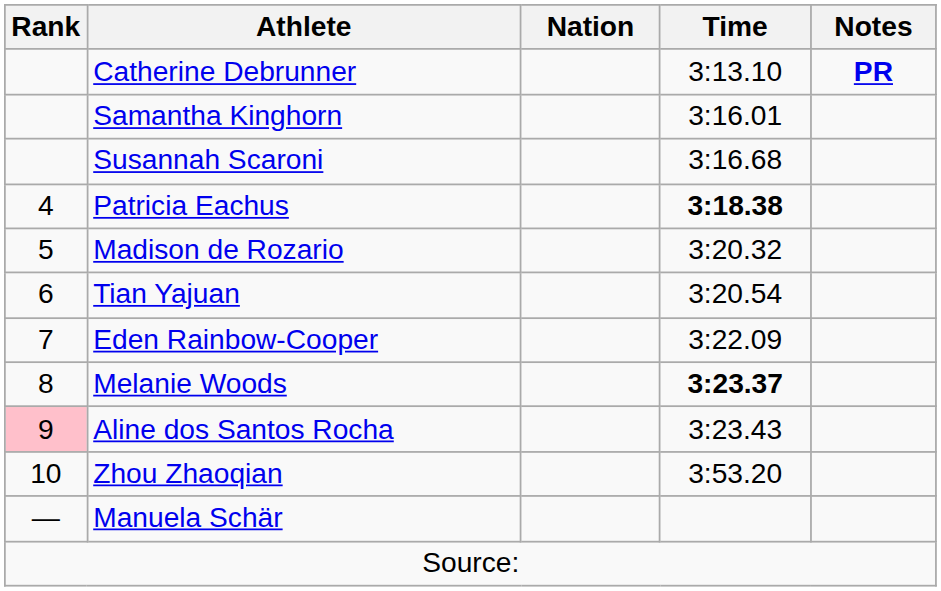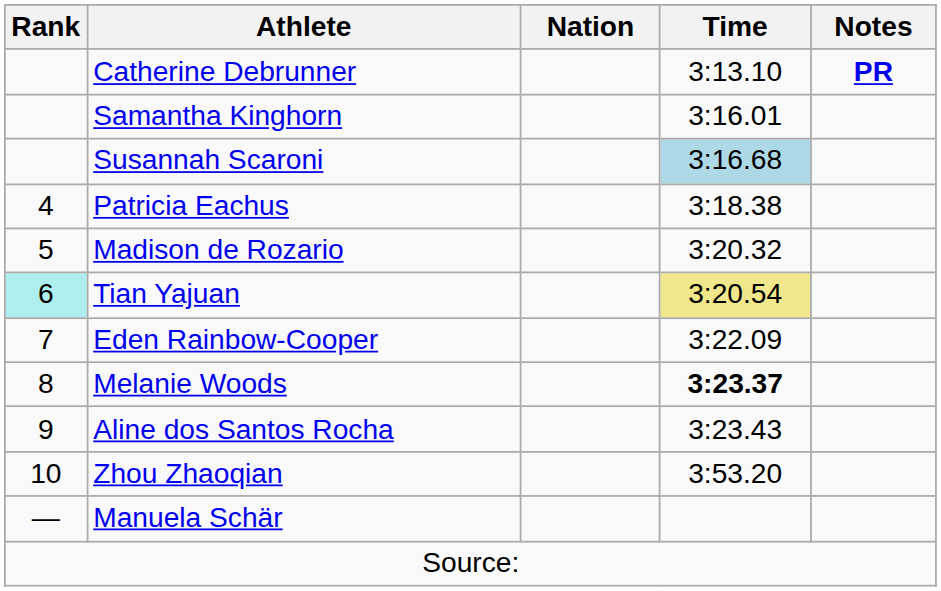(735, 160) no background -> (735, 160) lightblue background
(735, 205) bold -> (735, 205) normal
(46, 294) no background -> (46, 294) paleturquoise background
(735, 294) no background -> (735, 294) khaki background
(46, 428) pink background -> (46, 428) no background
